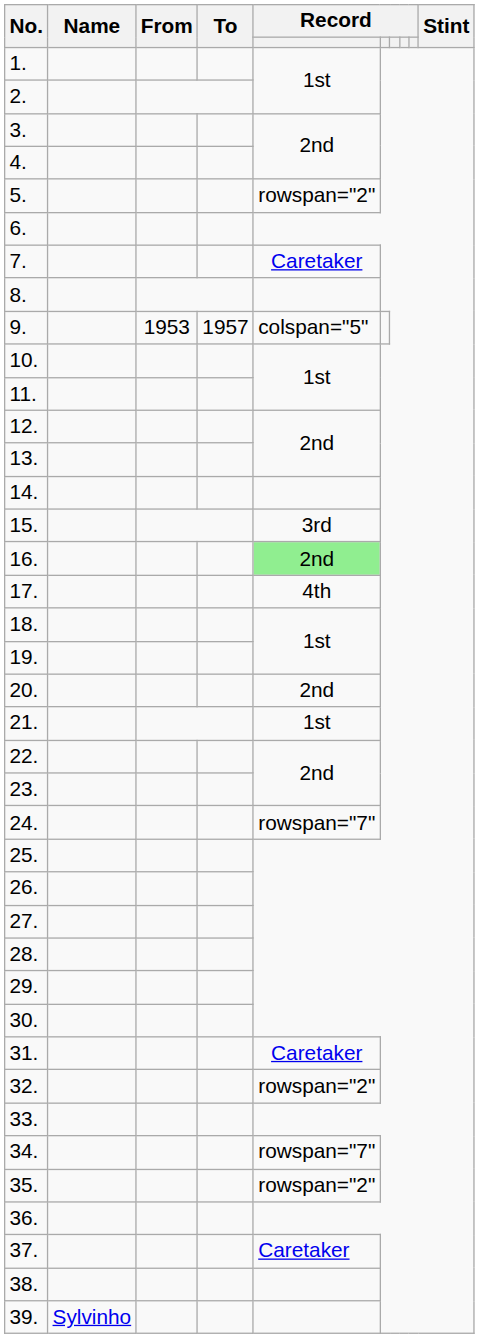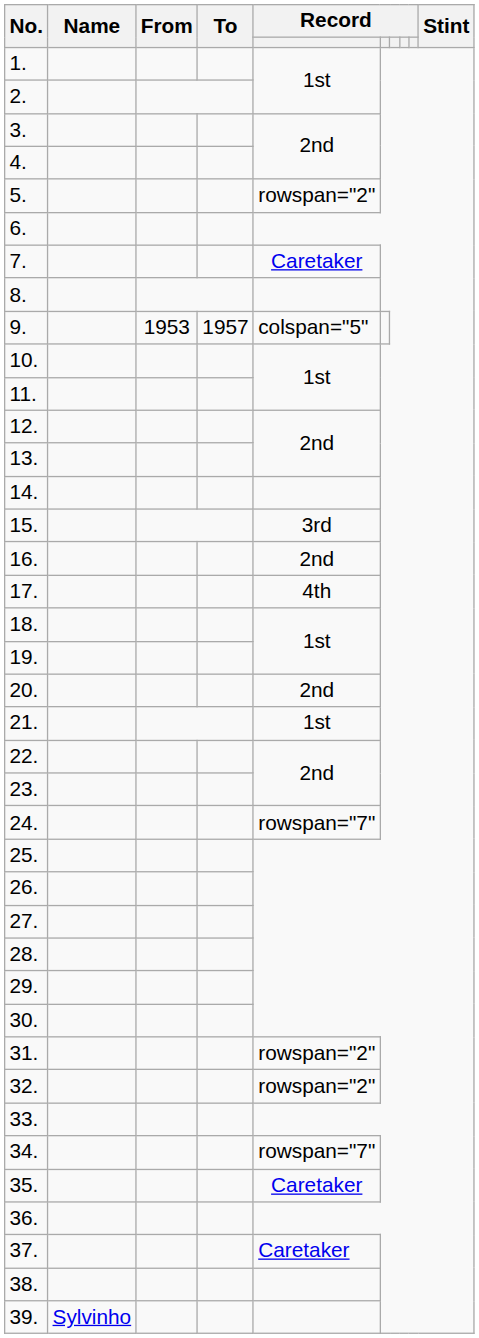(317, 558) lightgreen background -> (317, 558) no background
(317, 1053) Caretaker -> (317, 1053) rowspan="2"
(317, 1185) rowspan="2" -> (317, 1185) Caretaker
